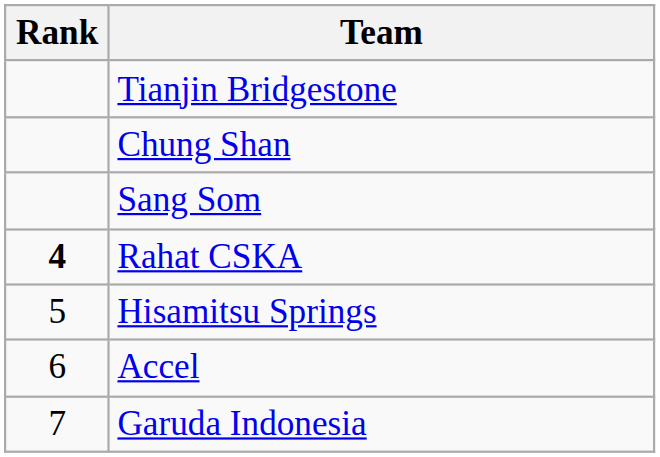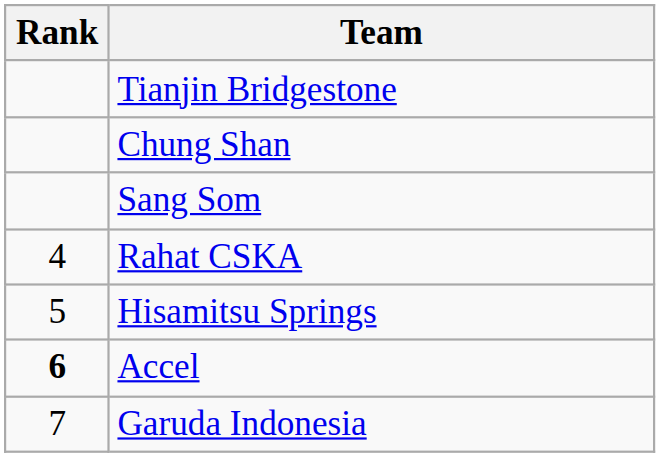(57, 255) bold -> (57, 255) normal
(57, 367) normal -> (57, 367) bold
